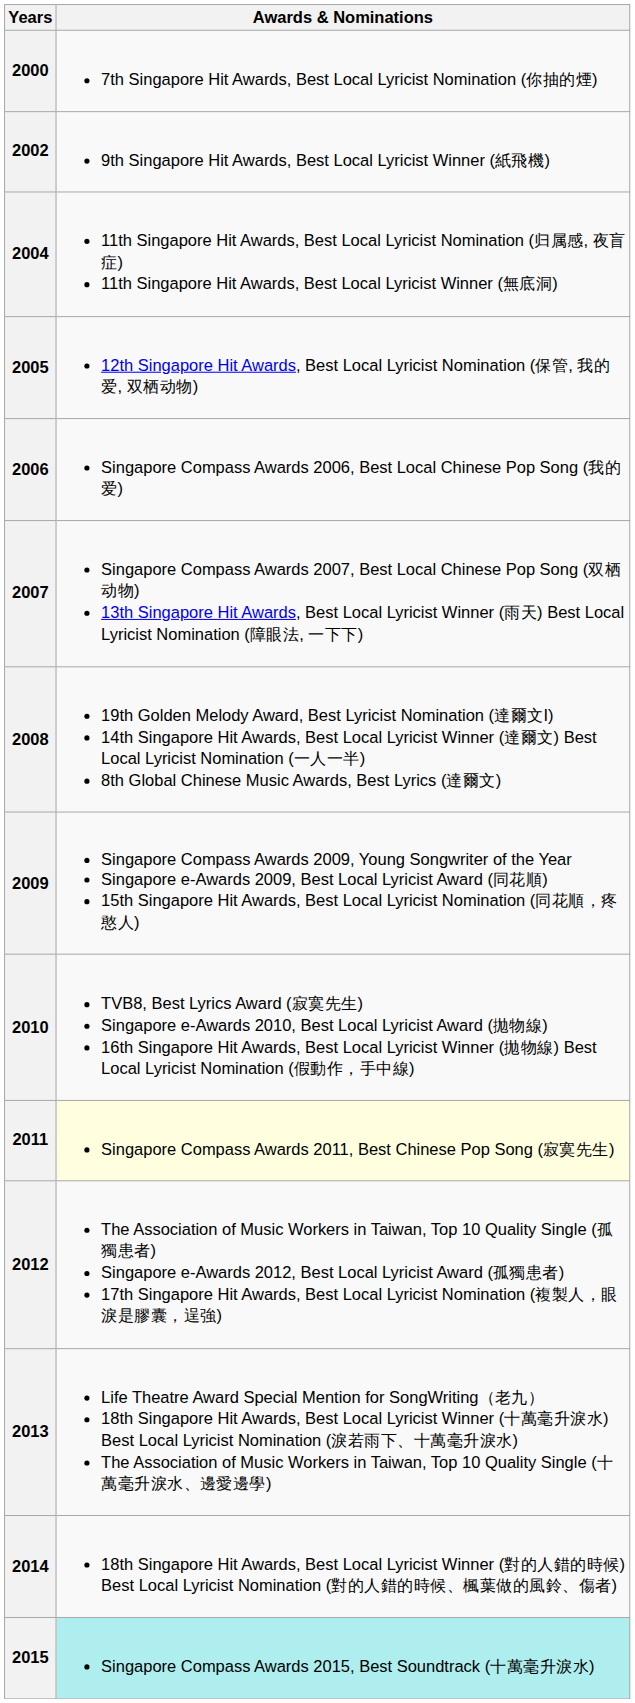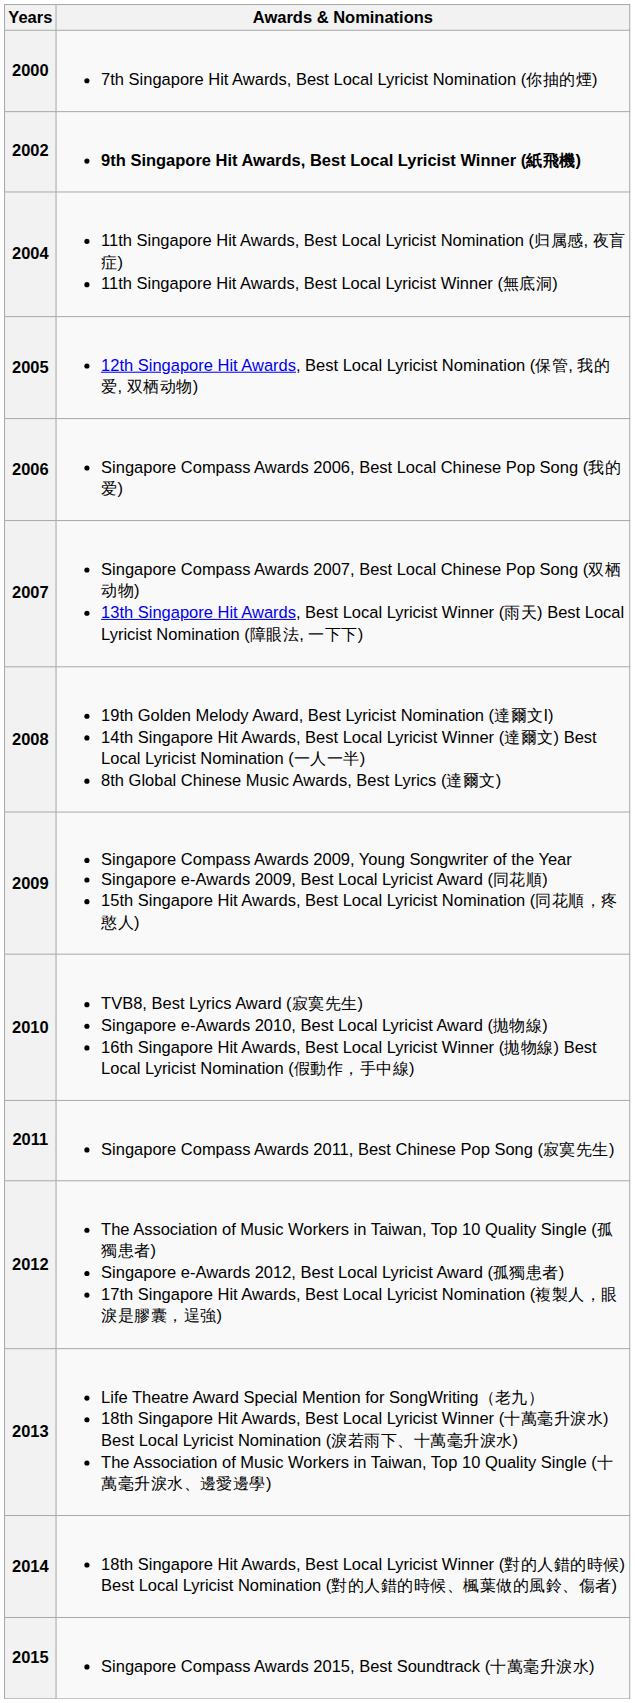(343, 161) normal -> (343, 161) bold
(343, 1150) lightyellow background -> (343, 1150) no background
(343, 1667) paleturquoise background -> (343, 1667) no background
